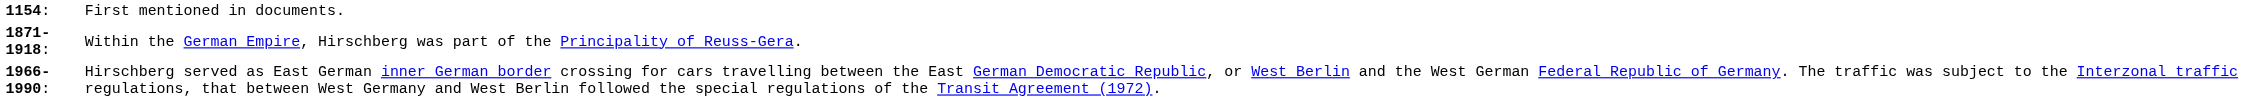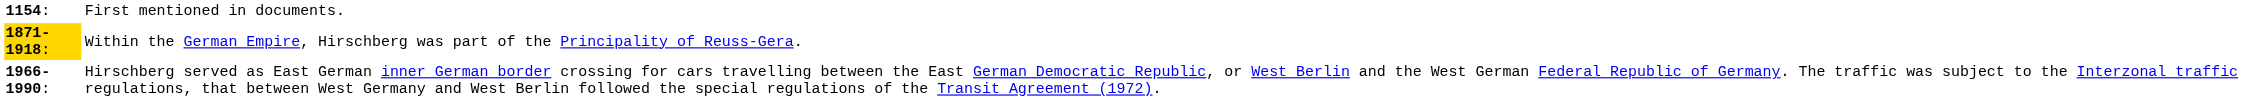(28, 42) no background -> (28, 42) gold background
